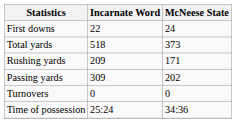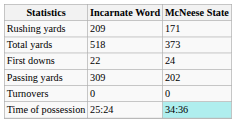rows swapped: (31, 28) <-> (36, 61)
(177, 110) no background -> (177, 110) paleturquoise background
